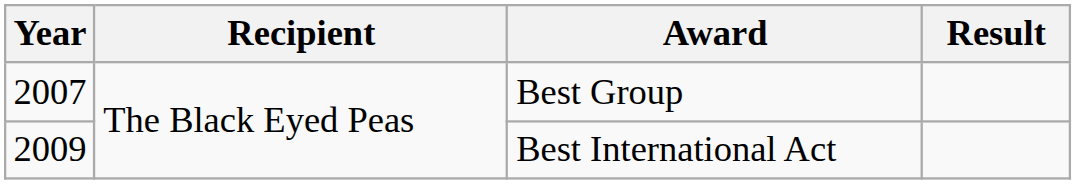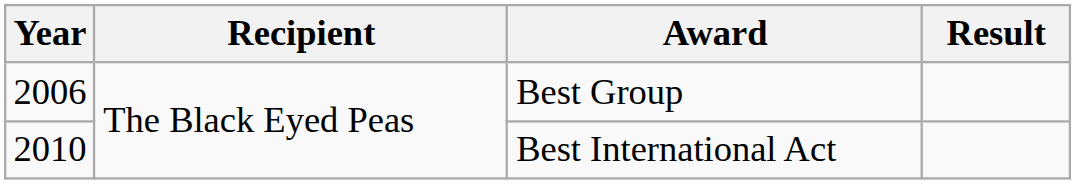(50, 91) 2007 -> (50, 91) 2006
(50, 149) 2009 -> (50, 149) 2010
